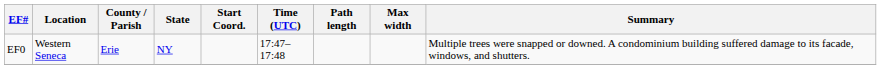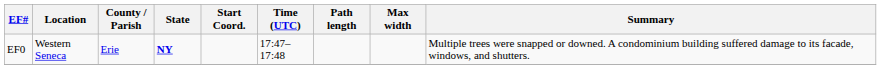(165, 49) normal -> (165, 49) bold
